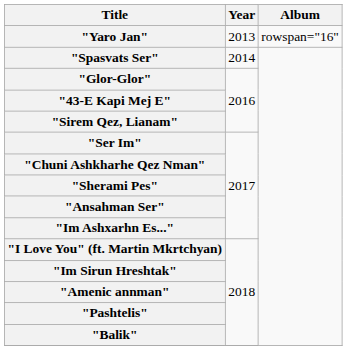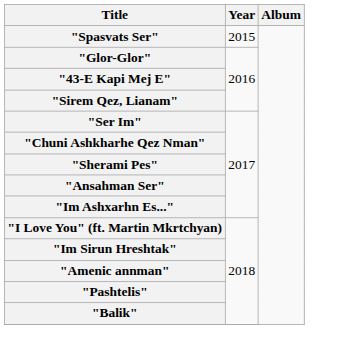- row: (115, 36)
(242, 57) 2014 -> (242, 36) 2015
